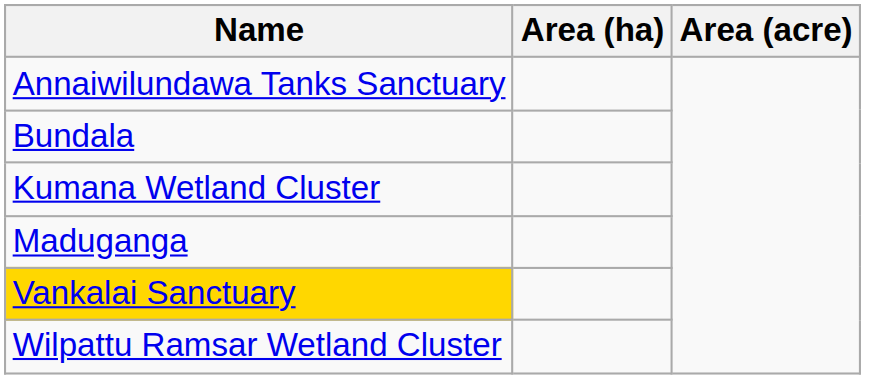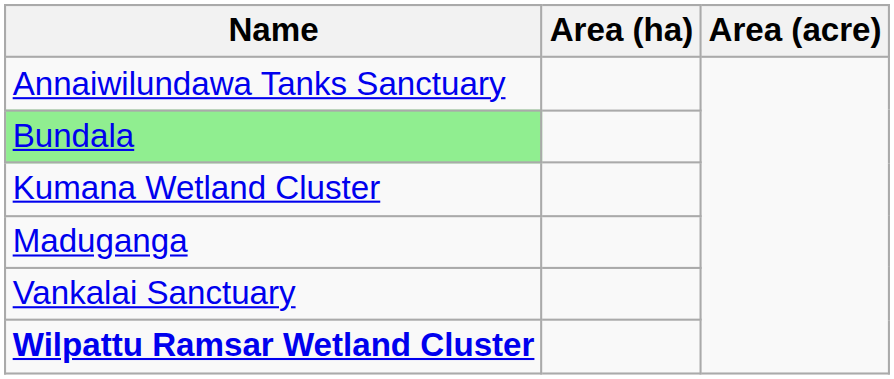(73, 135) no background -> (73, 135) lightgreen background
(154, 293) gold background -> (154, 293) no background
(257, 345) normal -> (274, 345) bold
